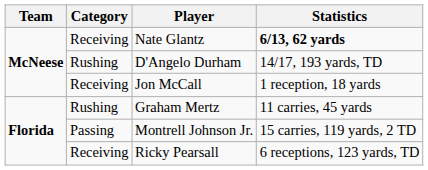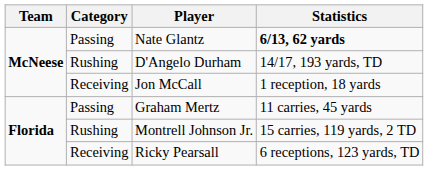(99, 39) Receiving -> (92, 39) Passing
(94, 107) Rushing -> (92, 107) Passing
(92, 130) Passing -> (94, 130) Rushing
